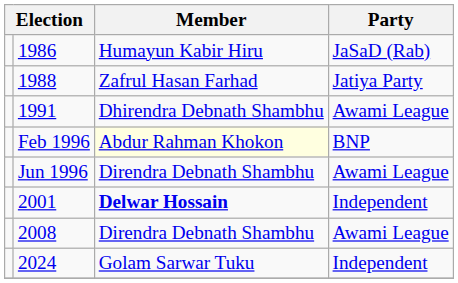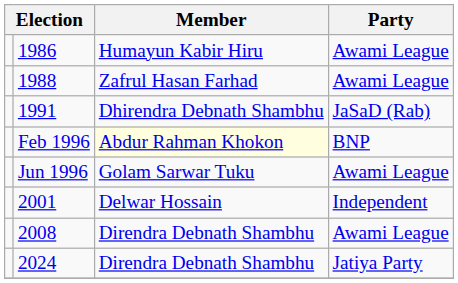(381, 50) JaSaD (Rab) -> (391, 50) Awami League
(378, 80) Jatiya Party -> (391, 80) Awami League
(391, 111) Awami League -> (381, 111) JaSaD (Rab)
(206, 171) Direndra Debnath Shambhu -> (177, 171) Golam Sarwar Tuku
(163, 202) bold -> (160, 202) normal
(177, 263) Golam Sarwar Tuku -> (206, 263) Direndra Debnath Shambhu
(380, 263) Independent -> (378, 263) Jatiya Party
